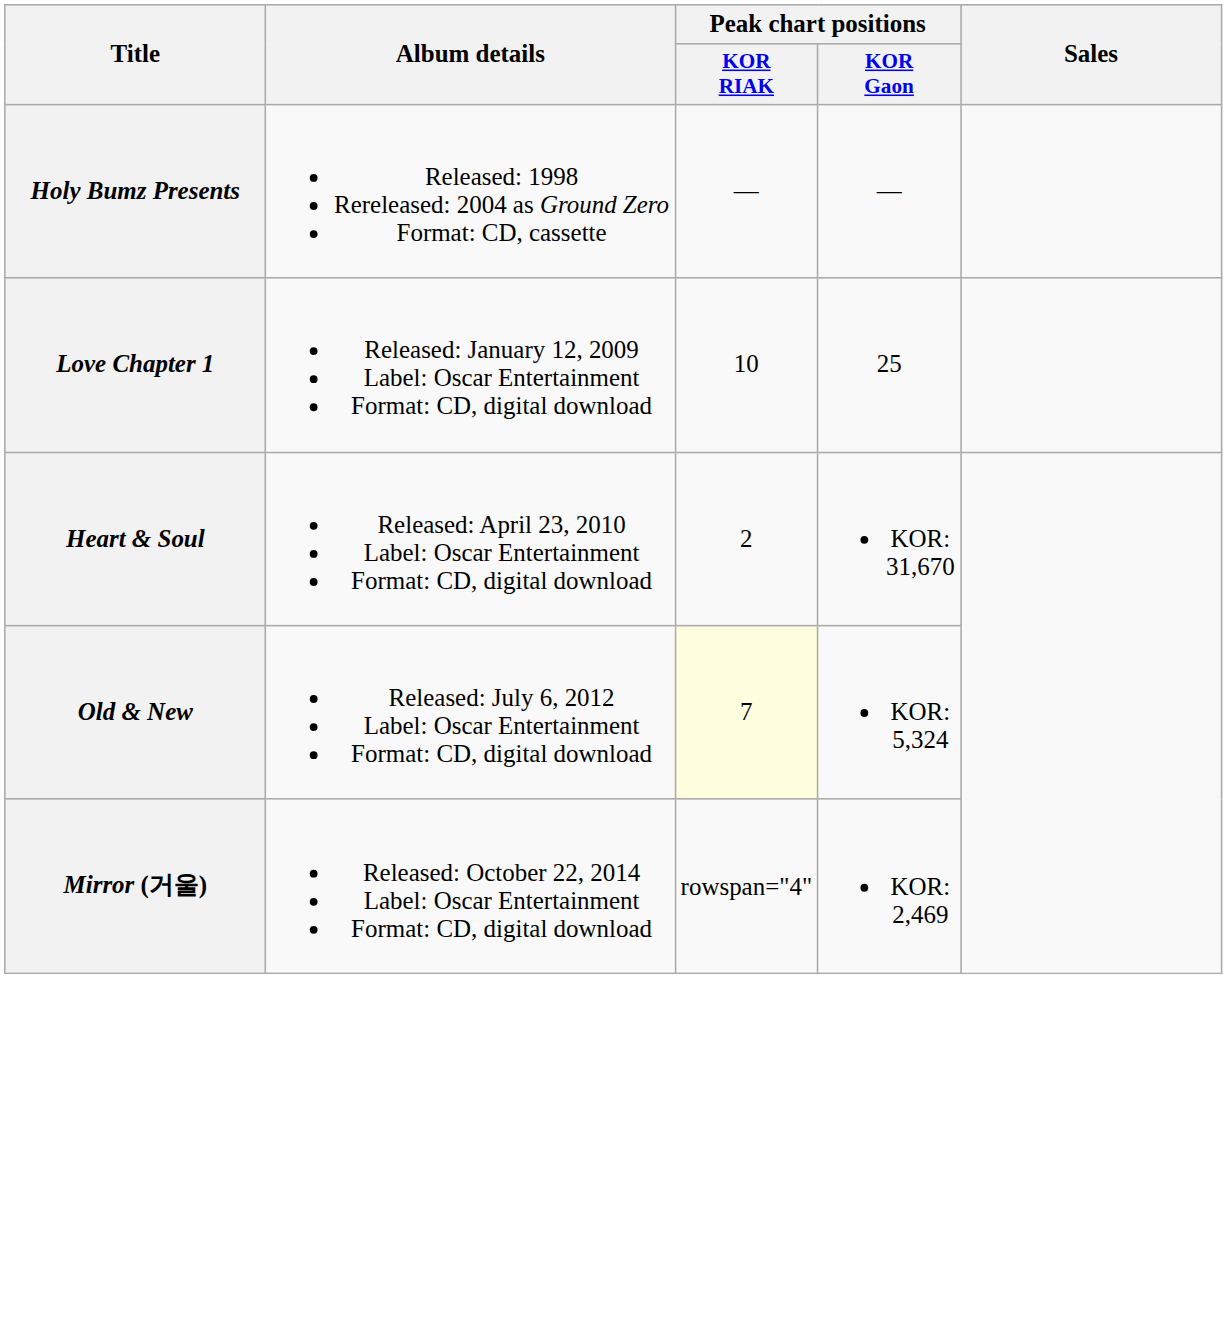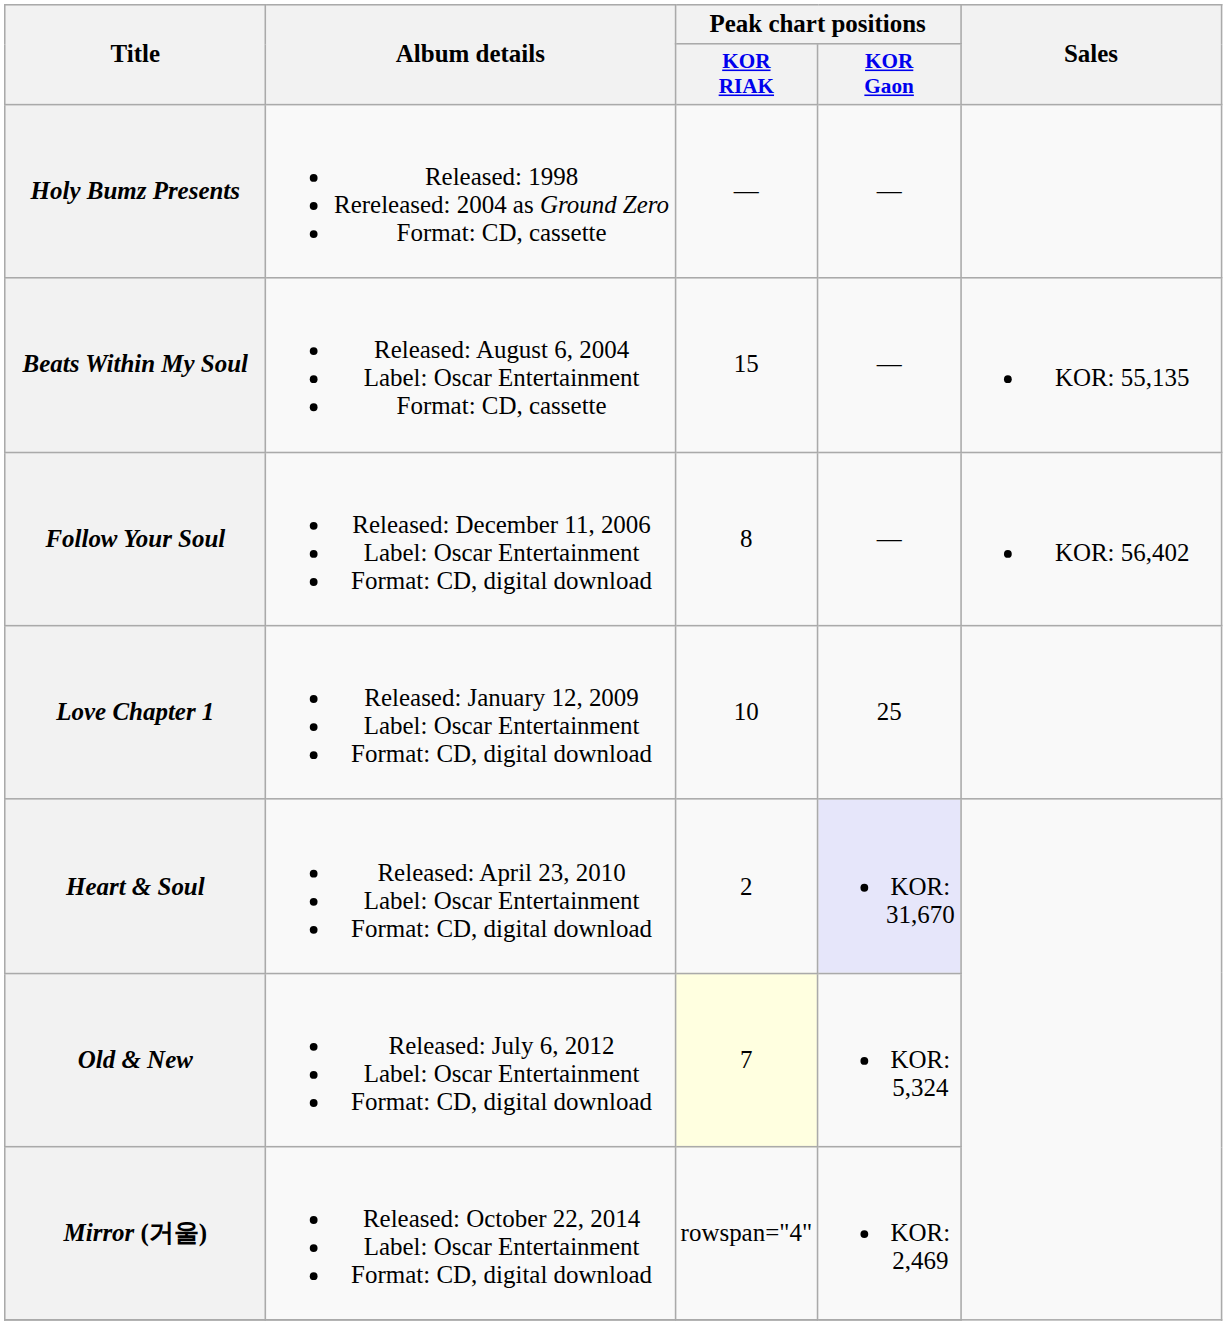+ row: (135, 364)
+ row: (135, 538)
(889, 553) no background -> (889, 900) lavender background
